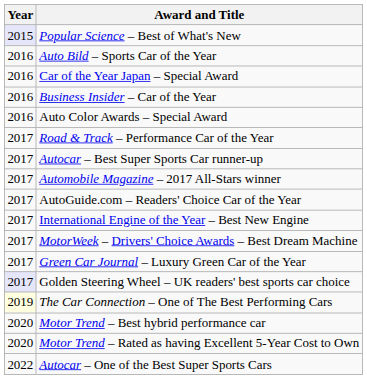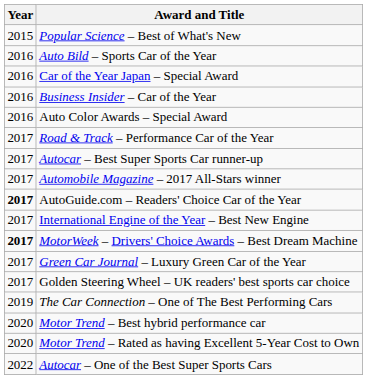(20, 35) lavender background -> (20, 35) no background
(20, 199) normal -> (20, 199) bold
(20, 240) normal -> (20, 240) bold
(20, 281) lavender background -> (20, 281) no background
(20, 302) lightyellow background -> (20, 302) no background
